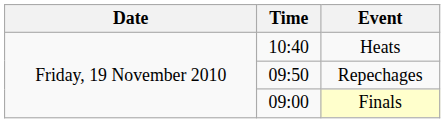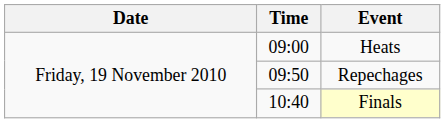(289, 46) 10:40 -> (289, 46) 09:00
(289, 103) 09:00 -> (289, 103) 10:40
